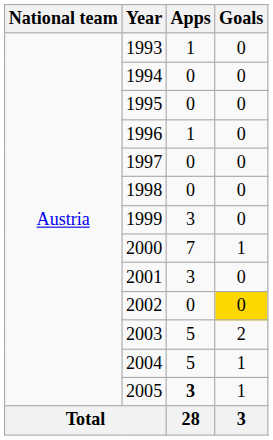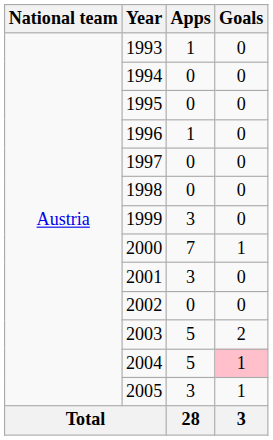(241, 305) gold background -> (241, 305) no background
(241, 362) no background -> (241, 362) pink background
(191, 391) bold -> (191, 391) normal
